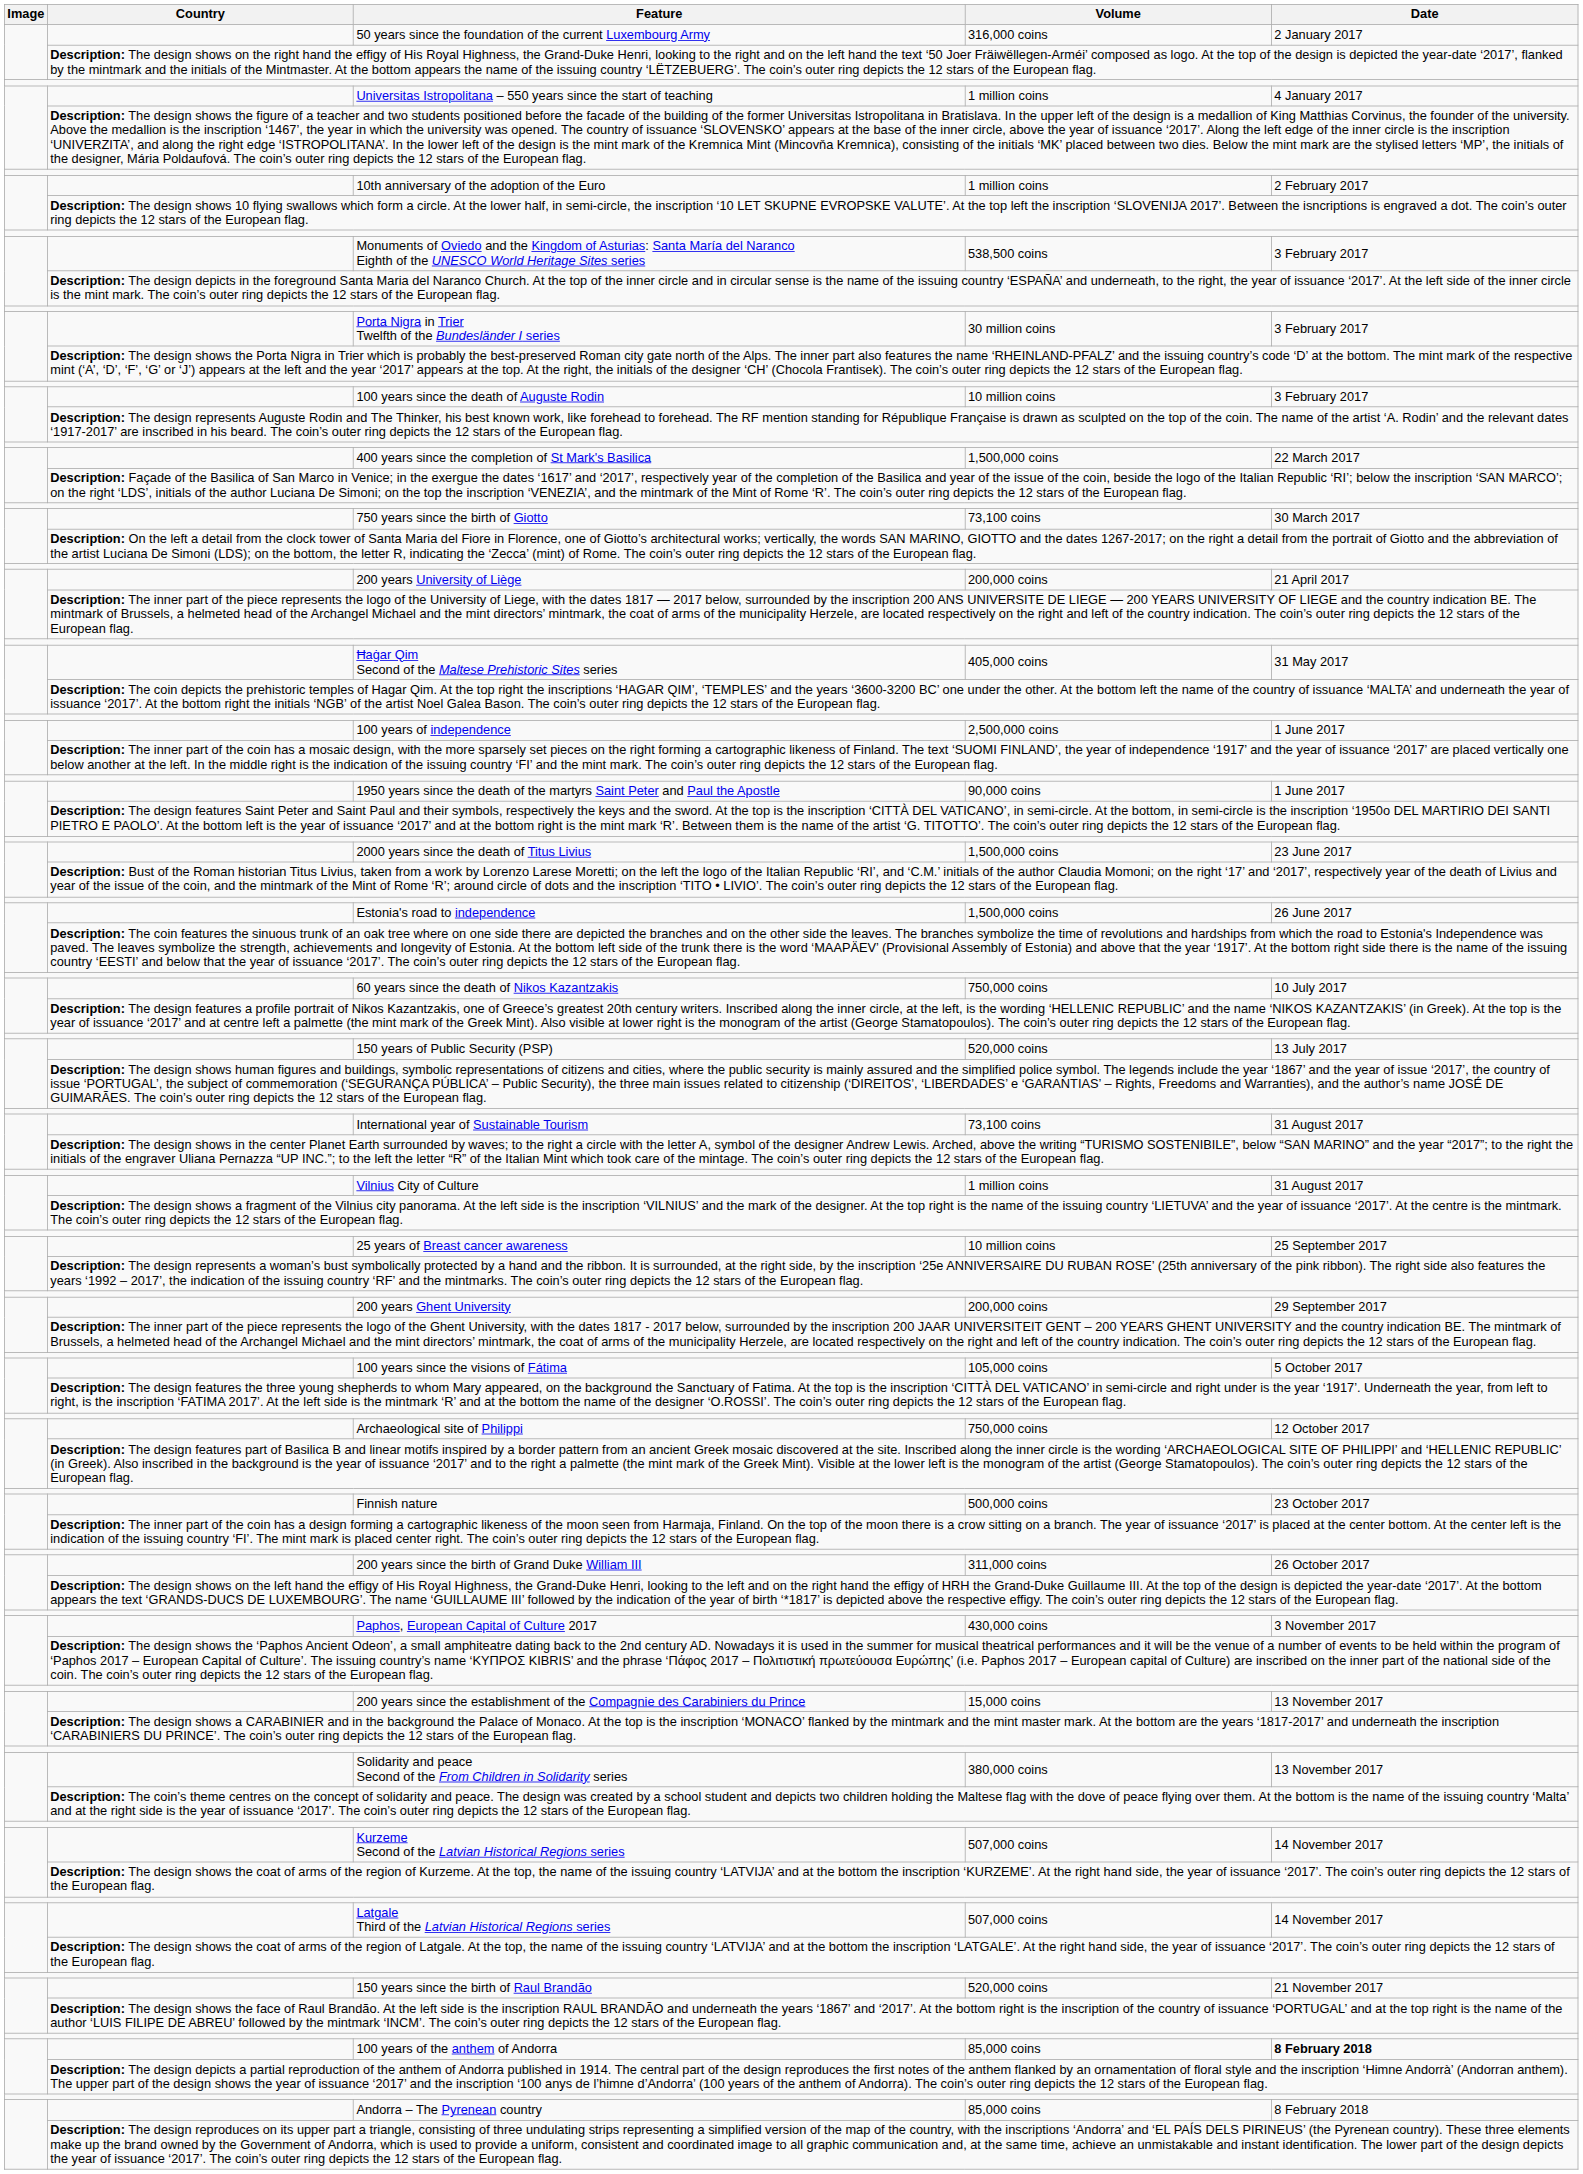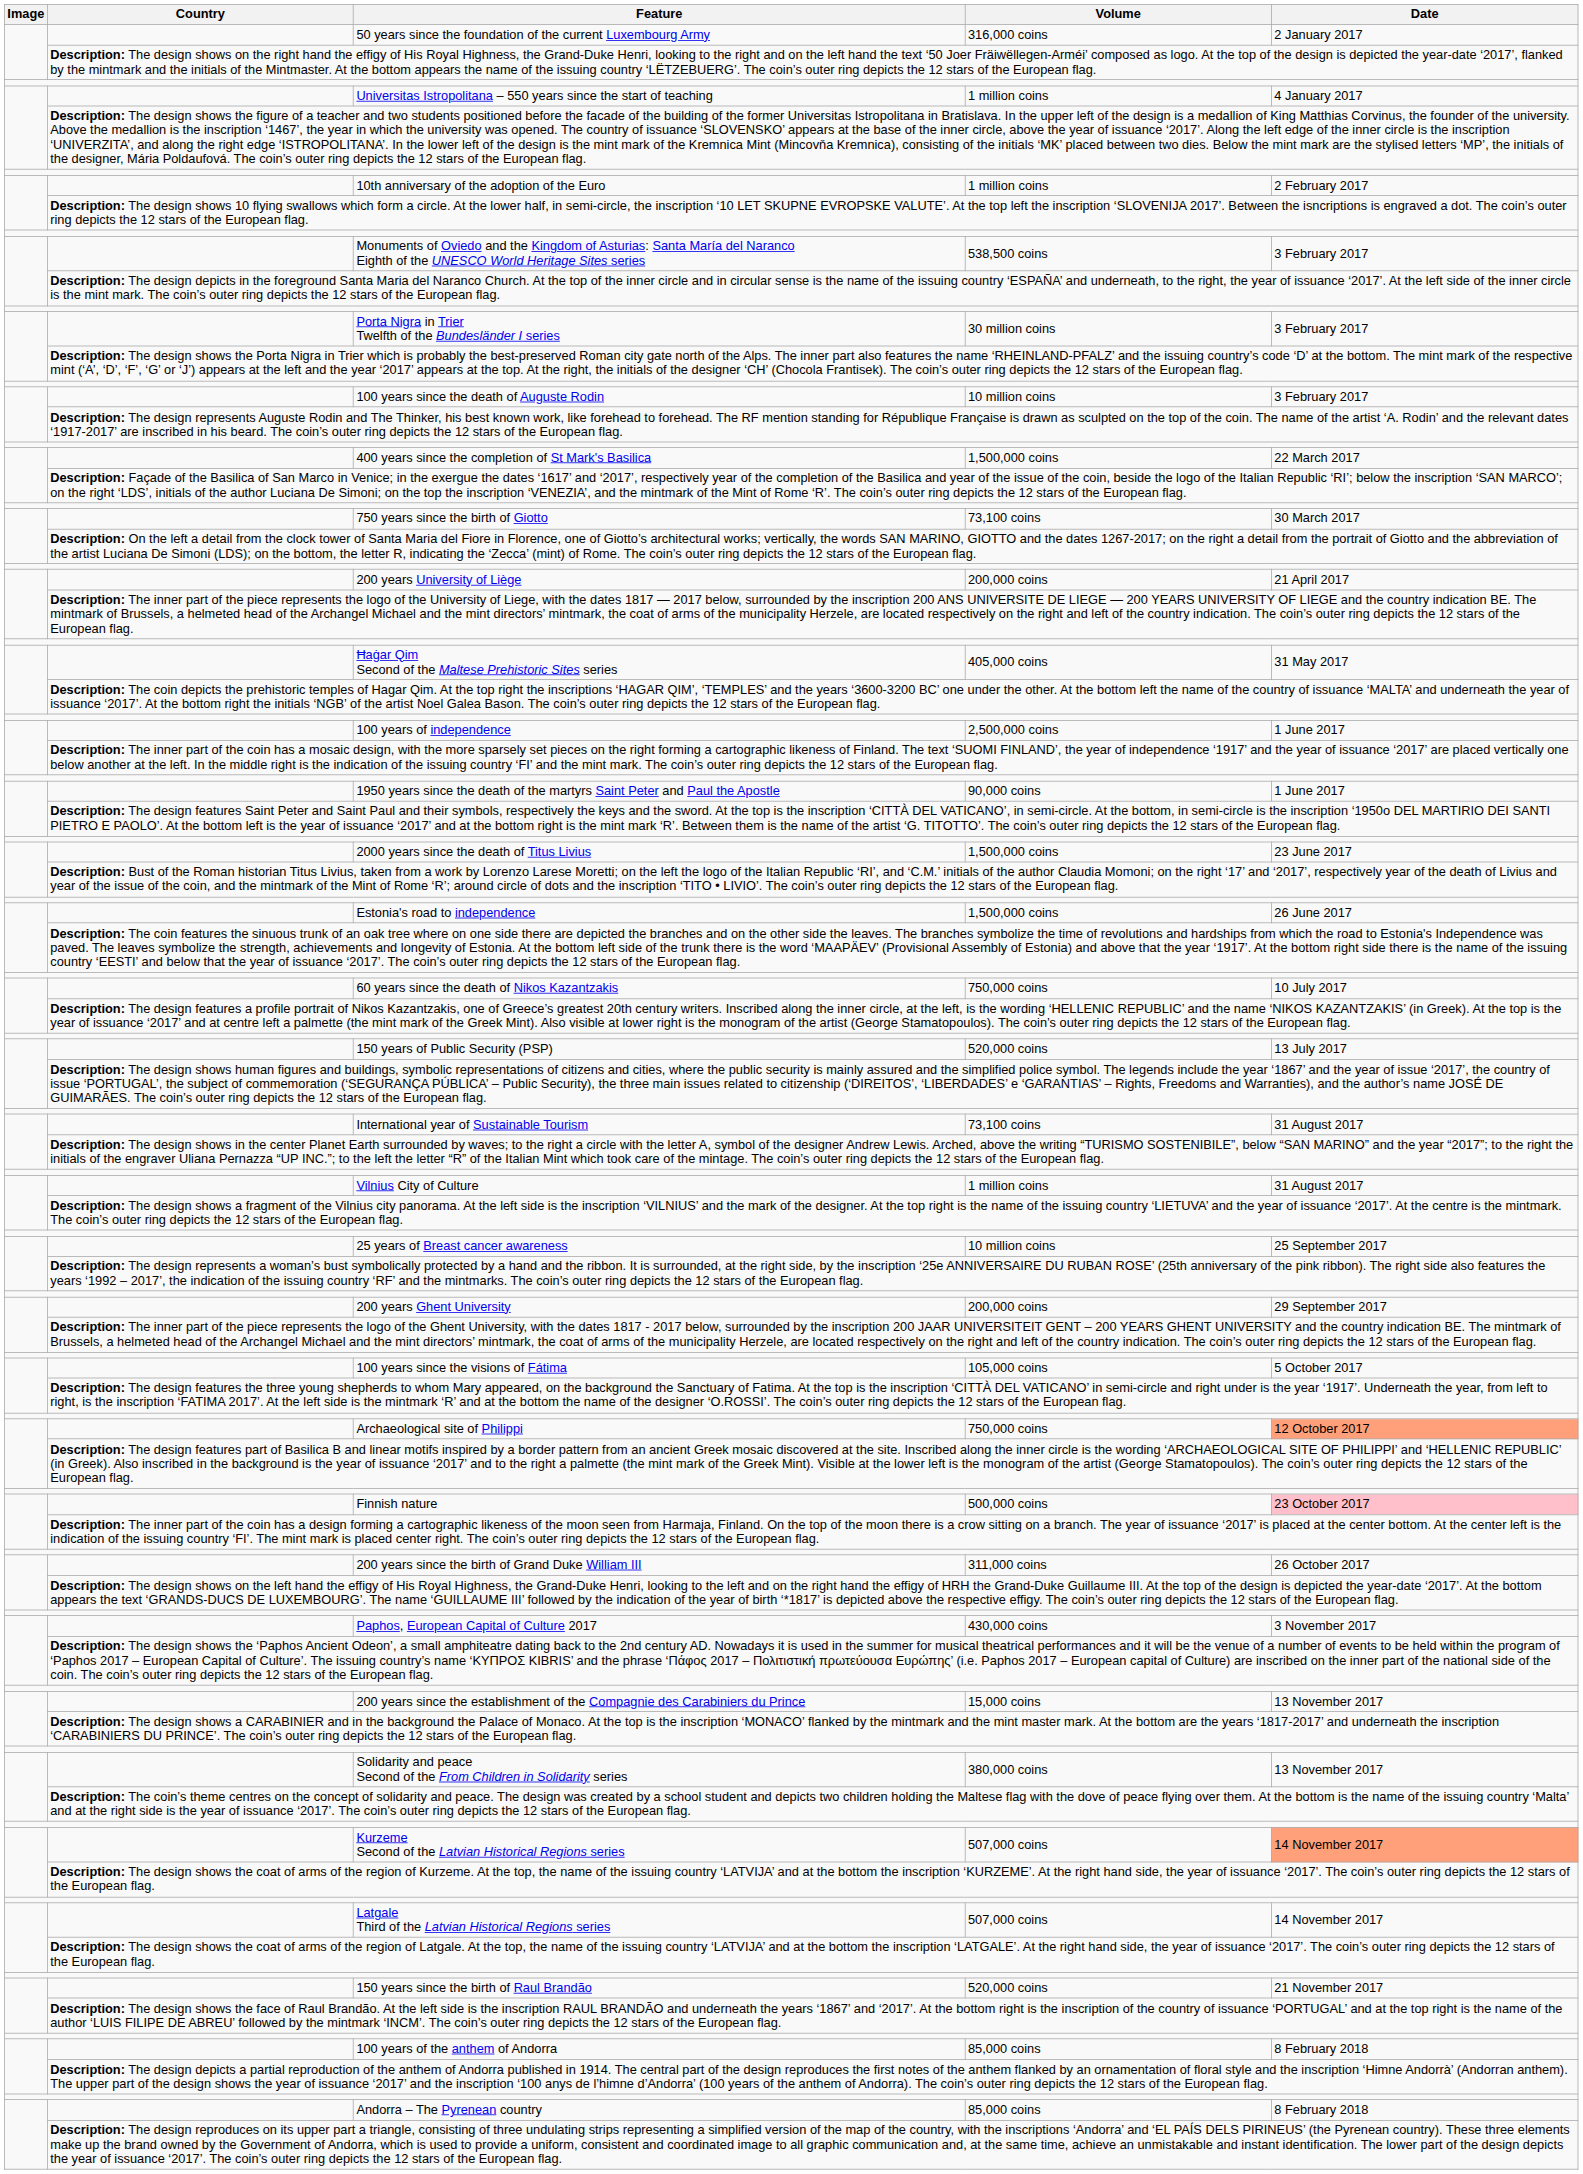(1322, 1429) no background -> (1322, 1429) lightsalmon background
(1322, 1504) no background -> (1322, 1504) pink background
(1329, 1844) no background -> (1329, 1844) lightsalmon background
(1323, 2049) bold -> (1321, 2049) normal
